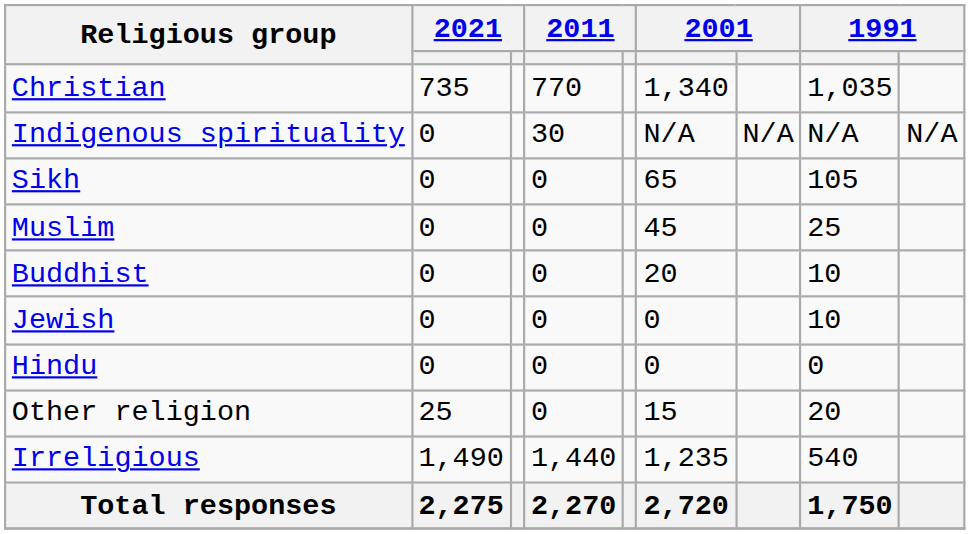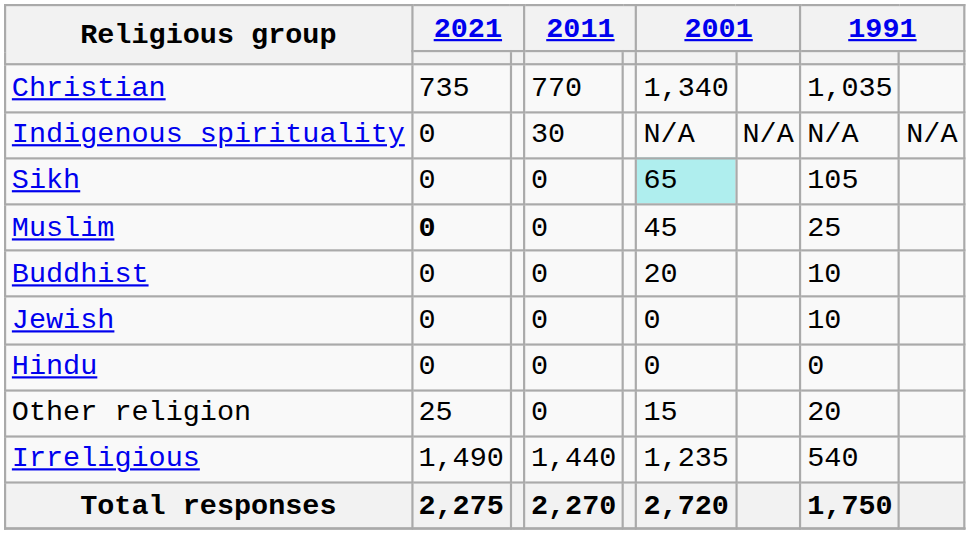(661, 181) no background -> (661, 181) paleturquoise background
(427, 227) normal -> (427, 227) bold
